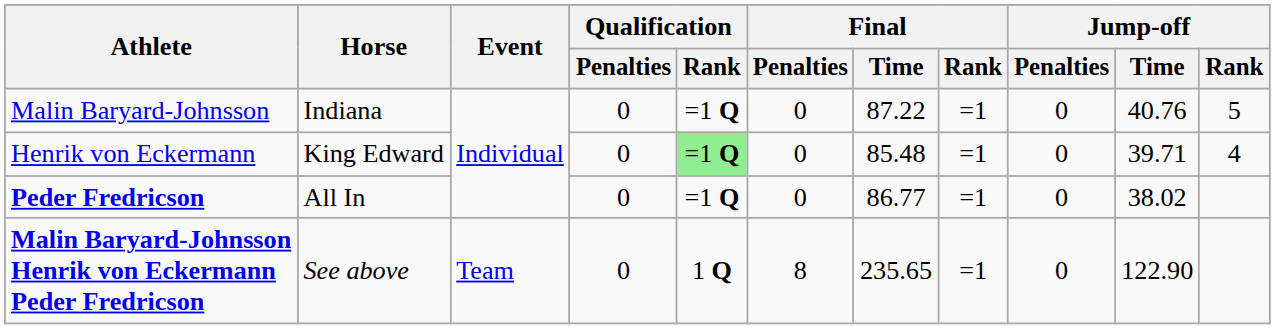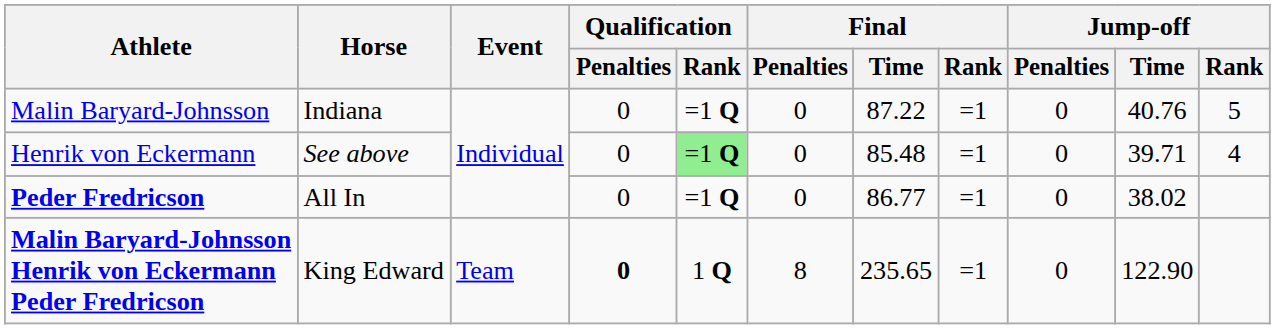(374, 153) King Edward -> (356, 153) See above
(356, 271) See above -> (374, 271) King Edward
(623, 271) normal -> (623, 271) bold
